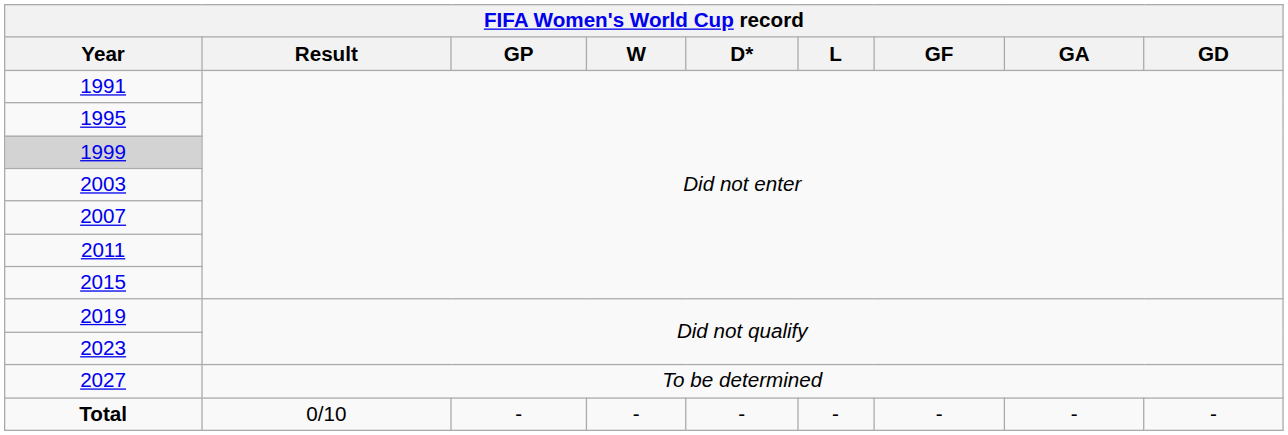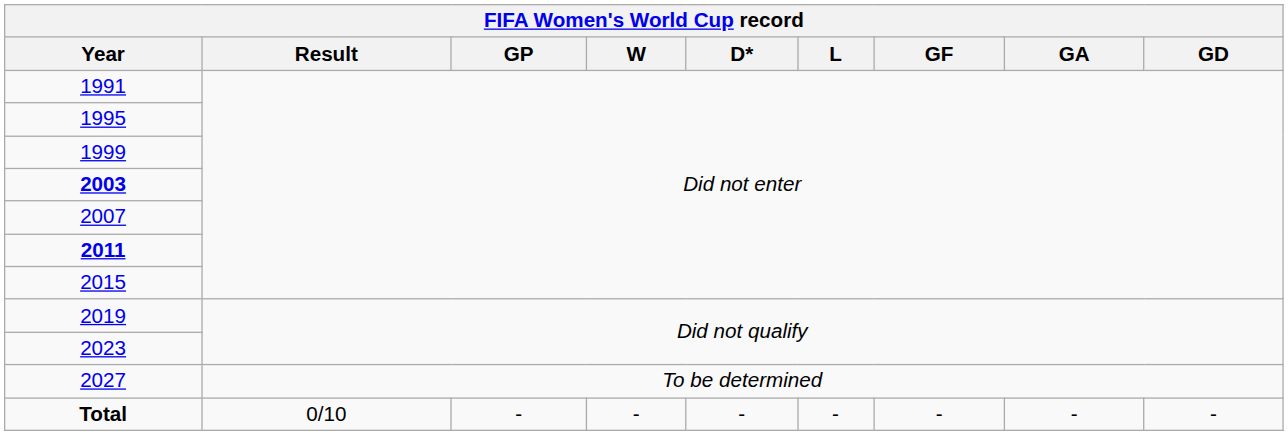(103, 151) lightgrey background -> (103, 151) no background
(103, 184) normal -> (103, 184) bold
(103, 250) normal -> (103, 250) bold
